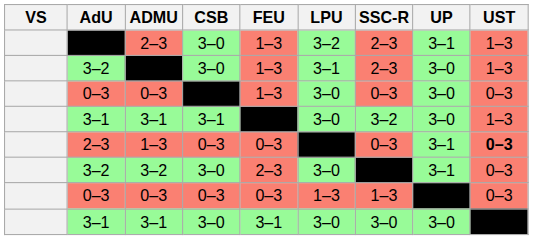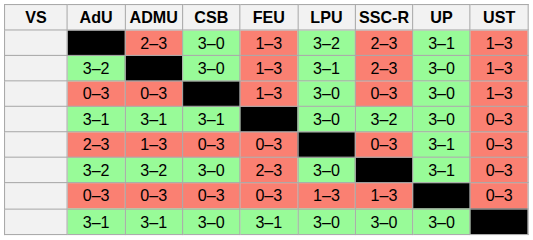(499, 94) 0–3 -> (499, 94) 1–3
(499, 119) 1–3 -> (499, 119) 0–3
(499, 145) bold -> (499, 145) normal
